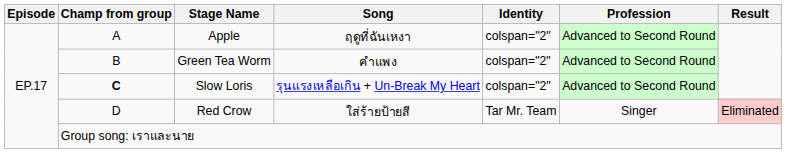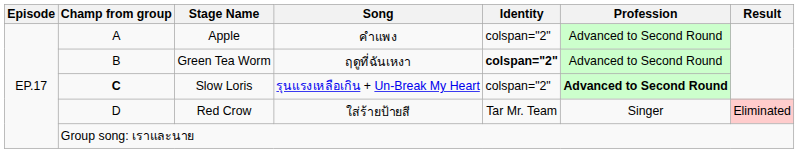(378, 36) ฤดูที่ฉันเหงา -> (378, 36) คำแพง
(378, 61) คำแพง -> (378, 61) ฤดูที่ฉันเหงา
(518, 61) normal -> (522, 61) bold
(639, 86) normal -> (646, 86) bold
